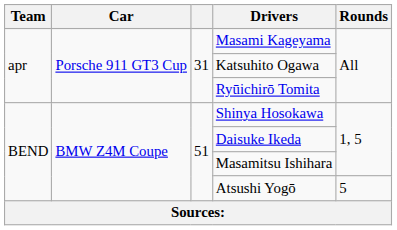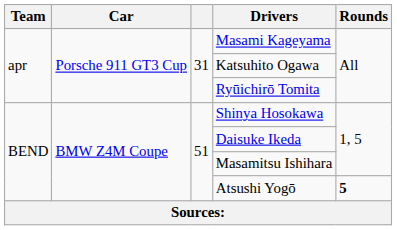(343, 187) normal -> (343, 187) bold
